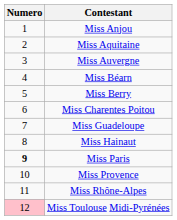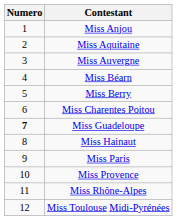(24, 126) normal -> (24, 126) bold
(24, 158) bold -> (24, 158) normal
(24, 207) pink background -> (24, 207) no background
